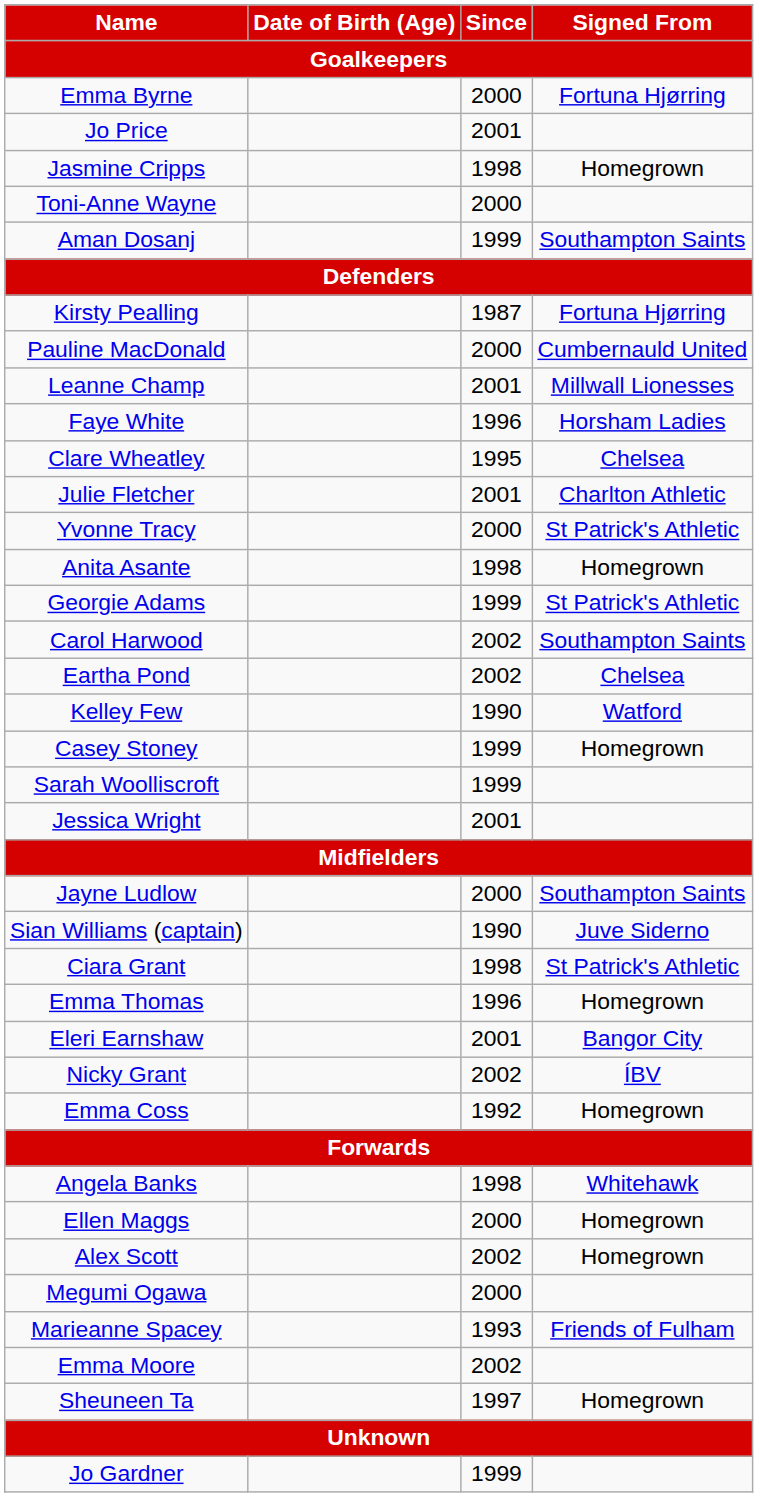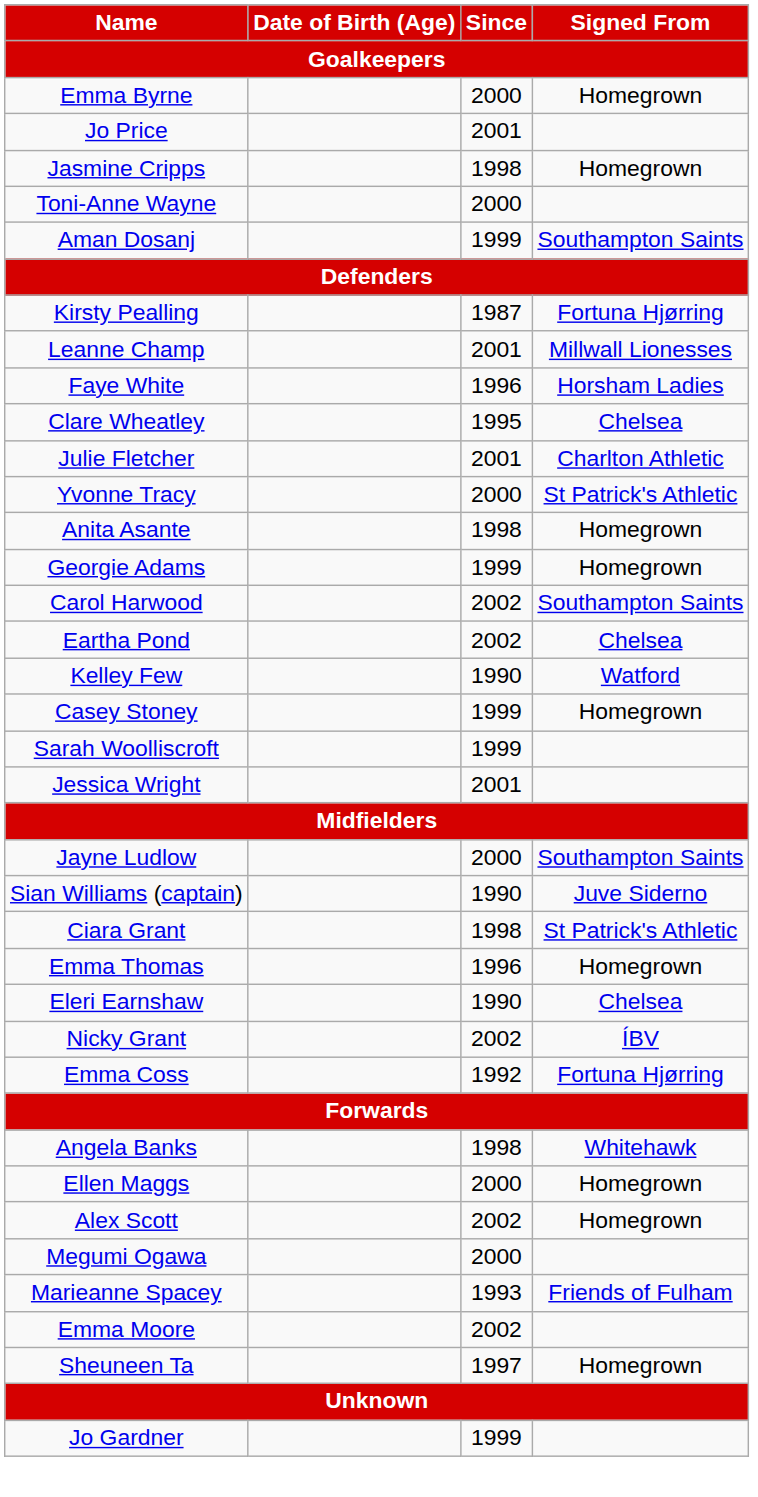(642, 95) Fortuna Hjørring -> (640, 95) Homegrown
- row: (126, 349)
(642, 603) St Patrick's Athletic -> (640, 566) Homegrown
(496, 1038) 2001 -> (496, 1002) 1990
(642, 1038) Bangor City -> (640, 1002) Chelsea
(642, 1111) Homegrown -> (640, 1074) Fortuna Hjørring
